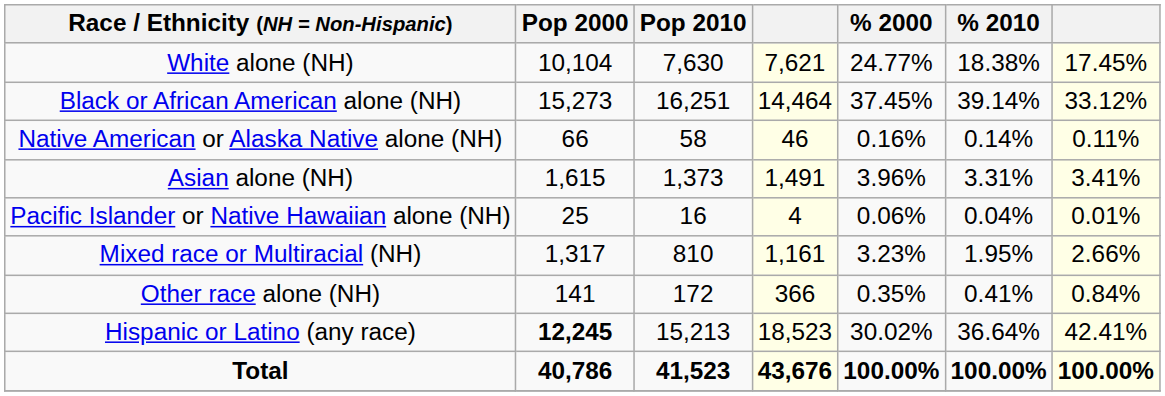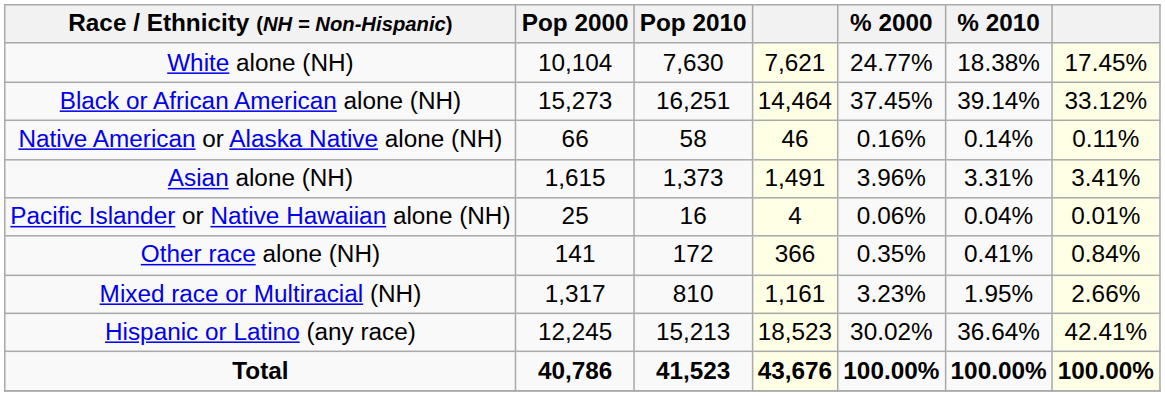rows swapped: (260, 293) <-> (260, 255)
(575, 332) bold -> (575, 332) normal
